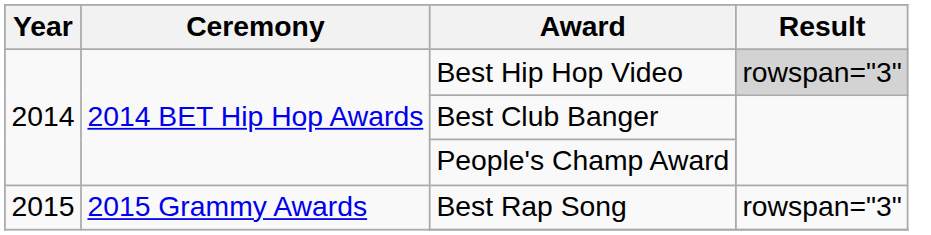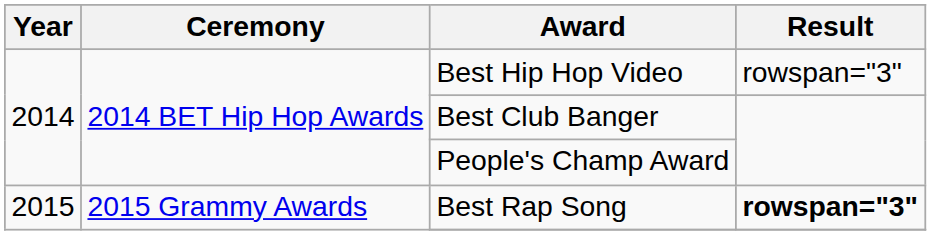(822, 71) lightgrey background -> (822, 71) no background
(822, 206) normal -> (830, 206) bold
